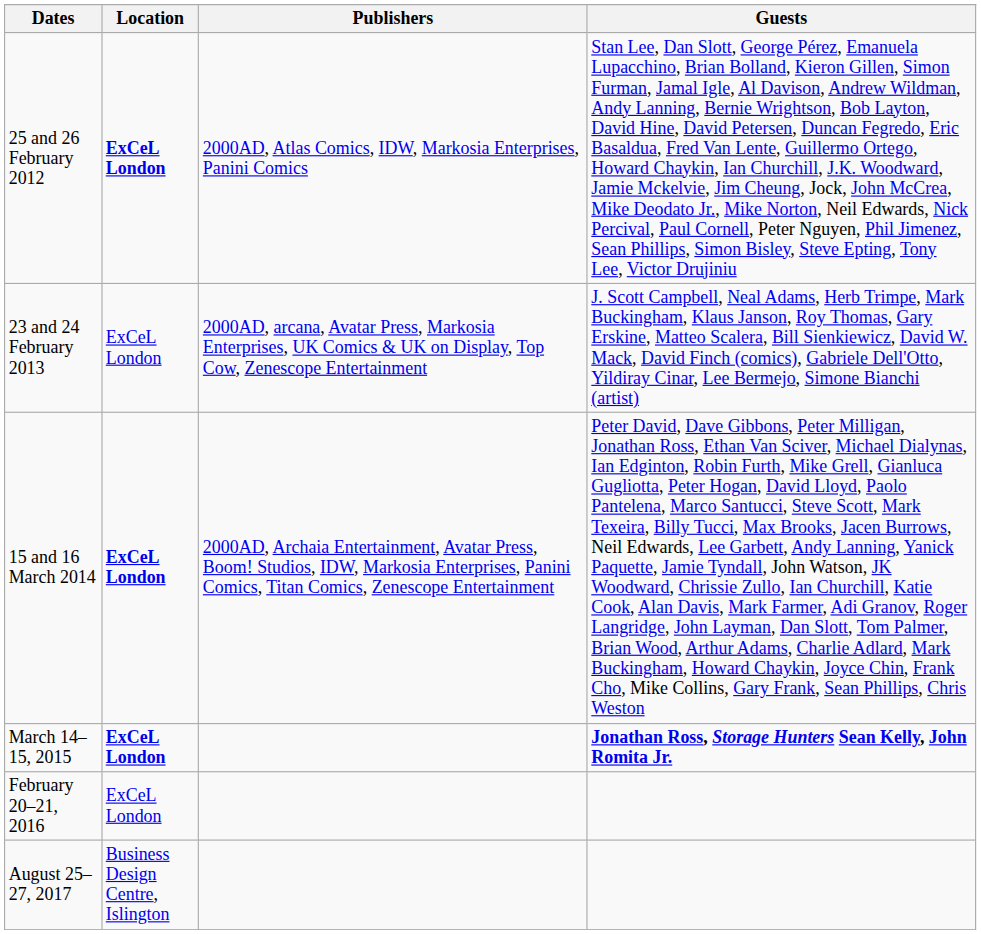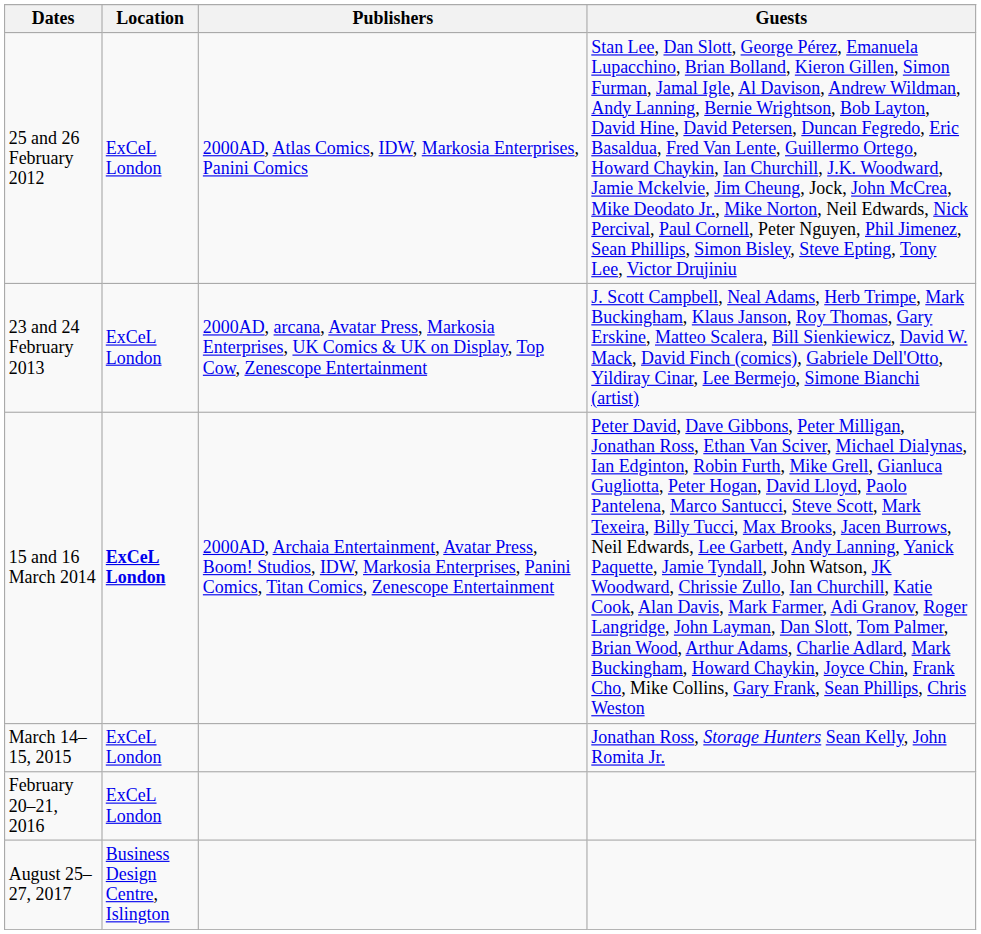(136, 158) bold -> (134, 158) normal
(136, 747) bold -> (134, 747) normal
(779, 747) bold -> (769, 747) normal
